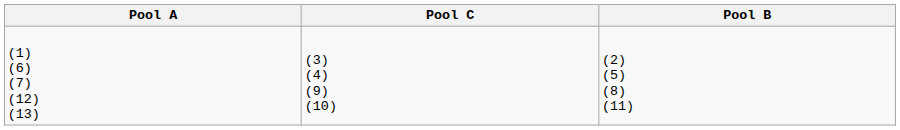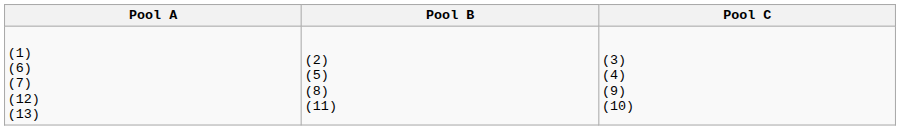columns swapped: (747, 15) <-> (450, 15)
